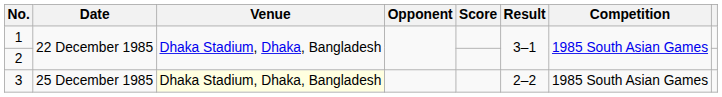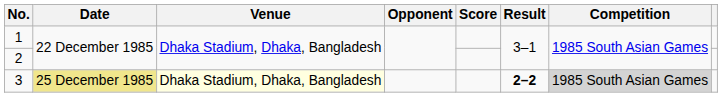(95, 80) no background -> (95, 80) khaki background
(525, 80) normal -> (525, 80) bold
(630, 80) no background -> (630, 80) lightgrey background
